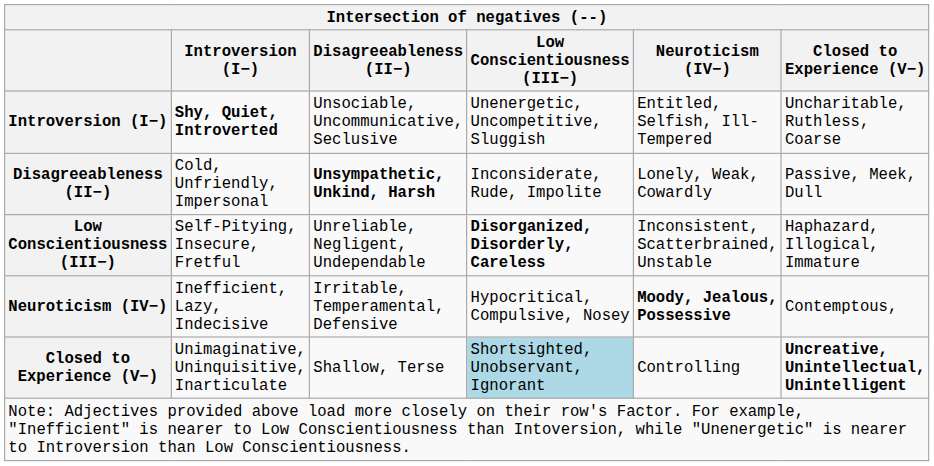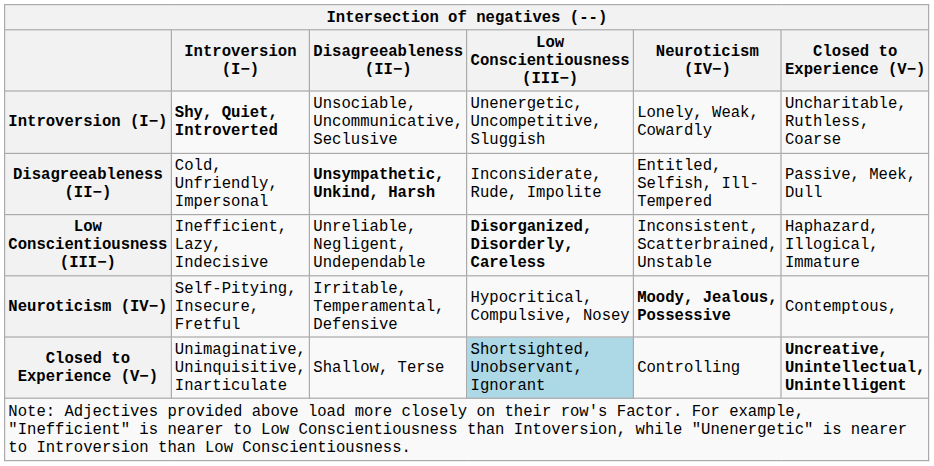(698, 122) Entitled, Selfish, Ill-Tempered -> (698, 122) Lonely, Weak, Cowardly
(698, 184) Lonely, Weak, Cowardly -> (698, 184) Entitled, Selfish, Ill-Tempered
(236, 245) Self-Pitying, Insecure, Fretful -> (231, 245) Inefficient, Lazy, Indecisive
(231, 306) Inefficient, Lazy, Indecisive -> (236, 306) Self-Pitying, Insecure, Fretful
